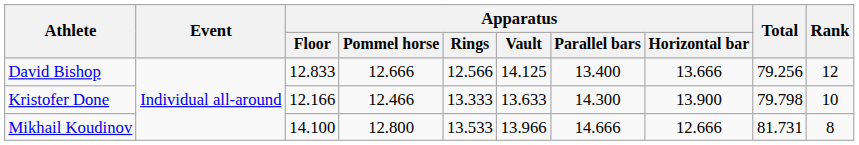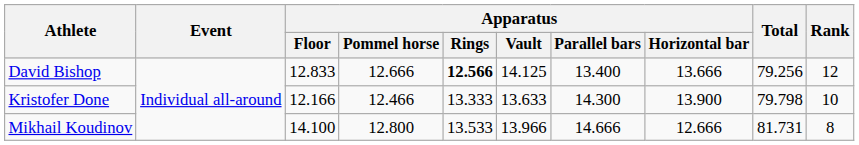(470, 72) normal -> (470, 72) bold
